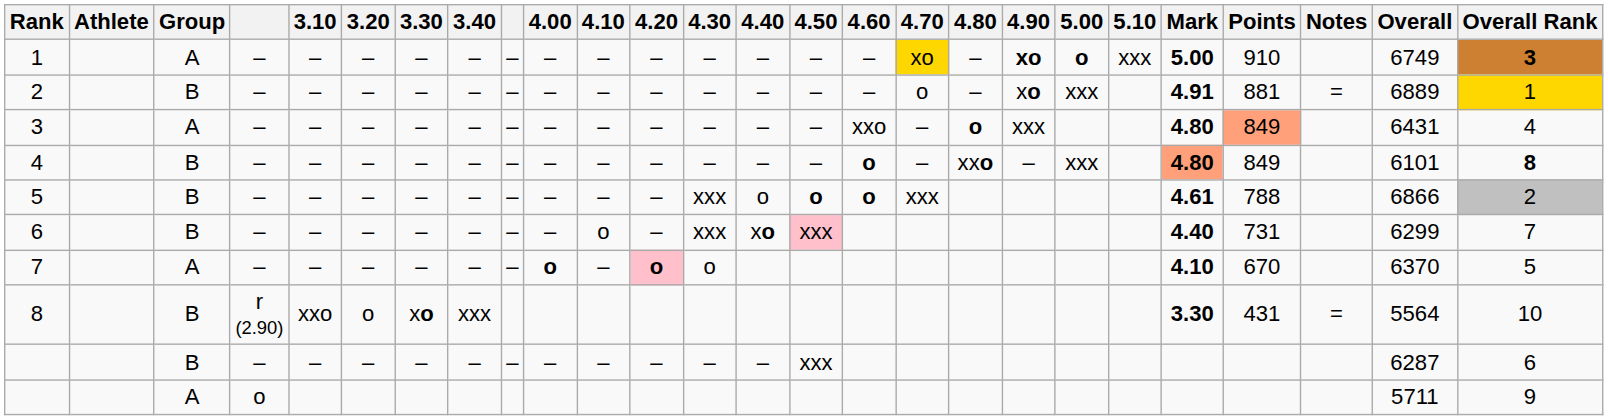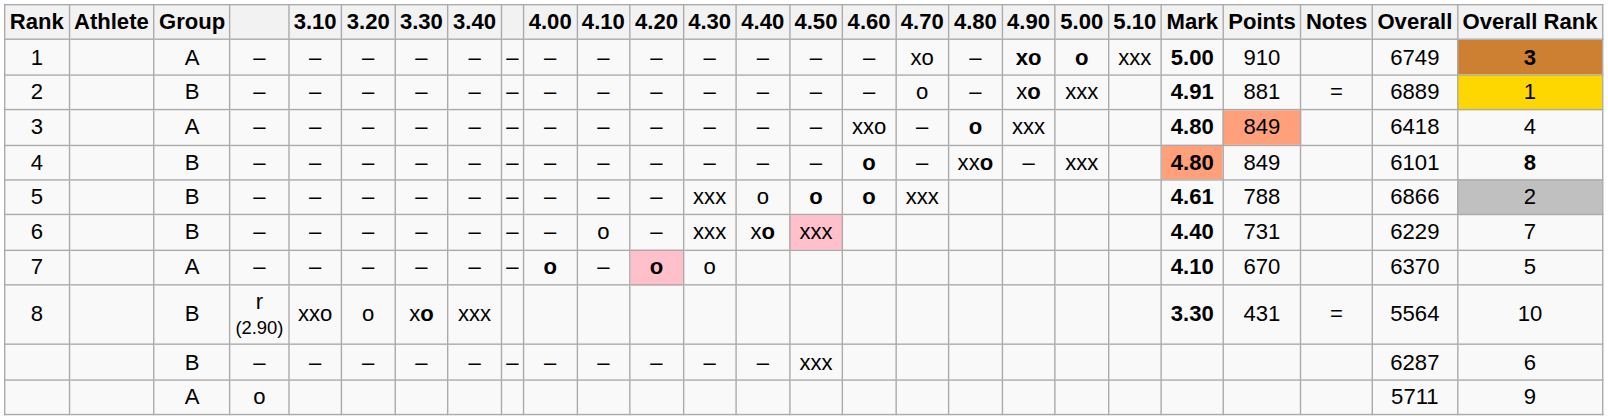(922, 57) gold background -> (922, 57) no background
(1415, 127) 6431 -> (1415, 127) 6418
(1415, 232) 6299 -> (1415, 232) 6229
